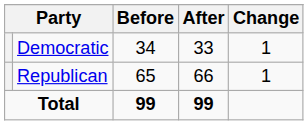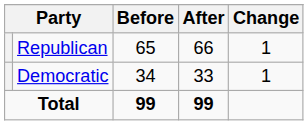rows swapped: (62, 76) <-> (63, 47)
